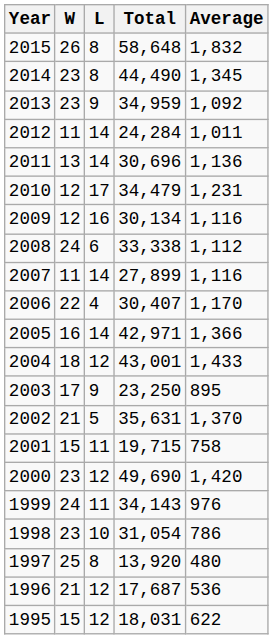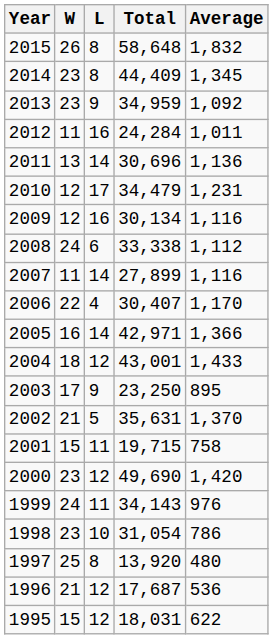(150, 76) 44,490 -> (150, 76) 44,409
(99, 133) 14 -> (99, 133) 16
